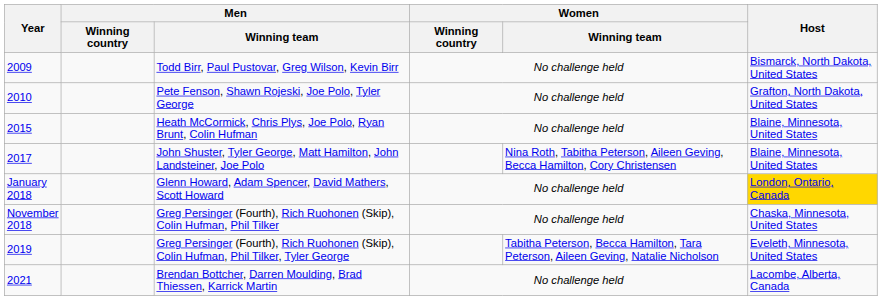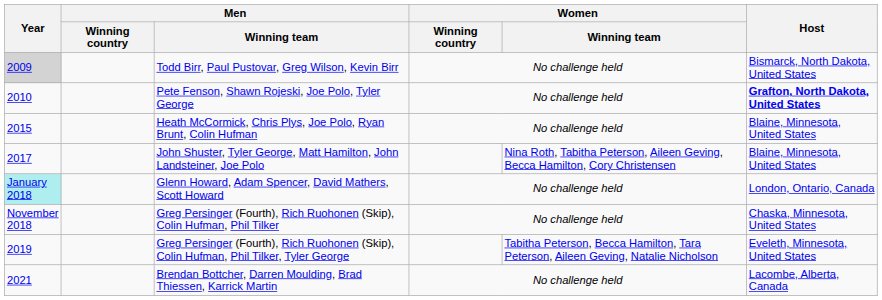(19, 67) no background -> (19, 67) lightgrey background
(806, 98) normal -> (809, 98) bold
(27, 189) no background -> (27, 189) paleturquoise background
(792, 189) gold background -> (812, 189) no background
